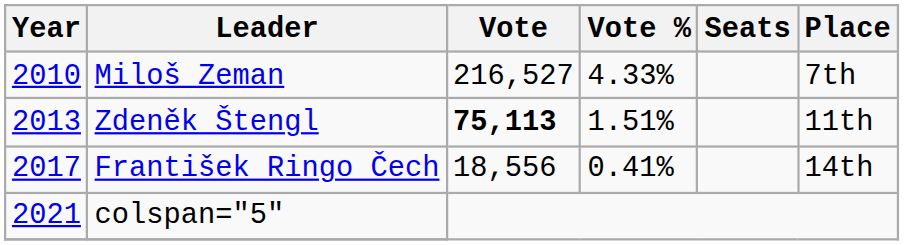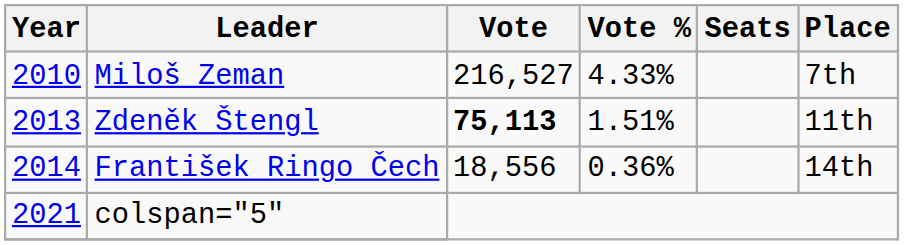(46, 169) 2017 -> (46, 169) 2014
(631, 169) 0.41% -> (631, 169) 0.36%
